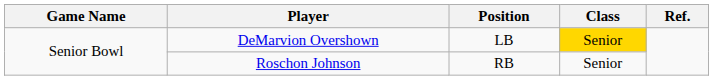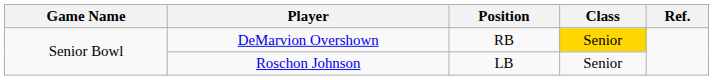(504, 39) LB -> (504, 39) RB
(504, 63) RB -> (504, 63) LB
